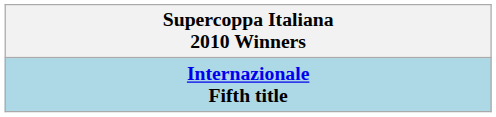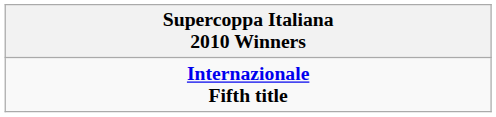(248, 84) lightblue background -> (248, 84) no background
